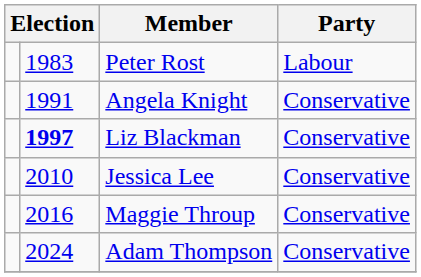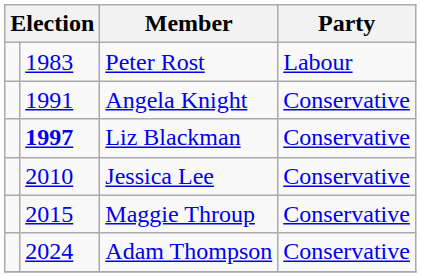(49, 213) 2016 -> (49, 213) 2015
